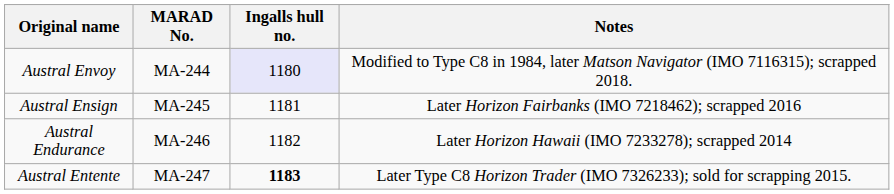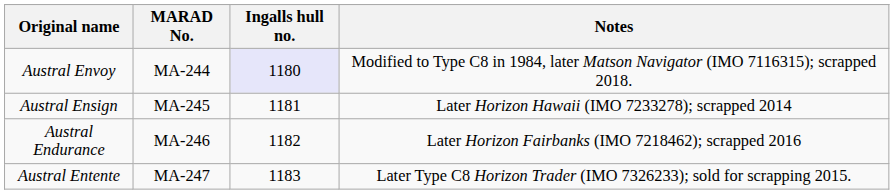(614, 105) Later Horizon Fairbanks (IMO 7218462); scrapped 2016 -> (614, 105) Later Horizon Hawaii (IMO 7233278); scrapped 2014
(614, 140) Later Horizon Hawaii (IMO 7233278); scrapped 2014 -> (614, 140) Later Horizon Fairbanks (IMO 7218462); scrapped 2016
(285, 176) bold -> (285, 176) normal
